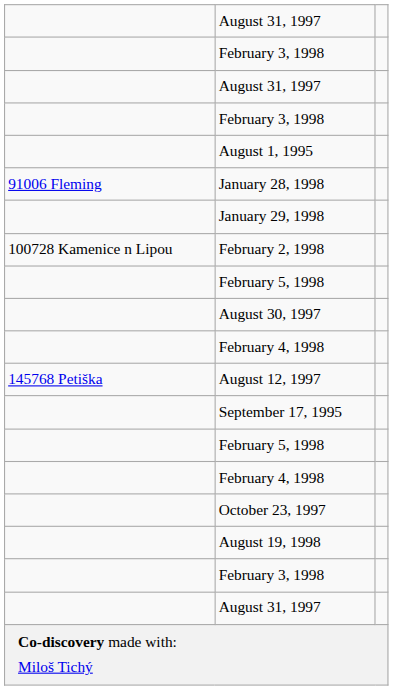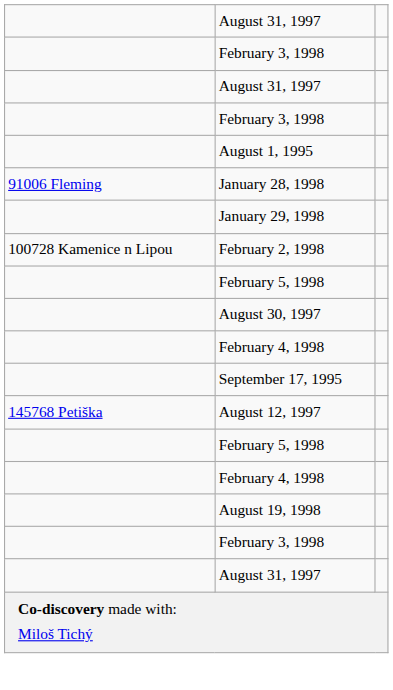rows swapped: (110, 412) <-> (55, 379)
- row: (110, 510)
